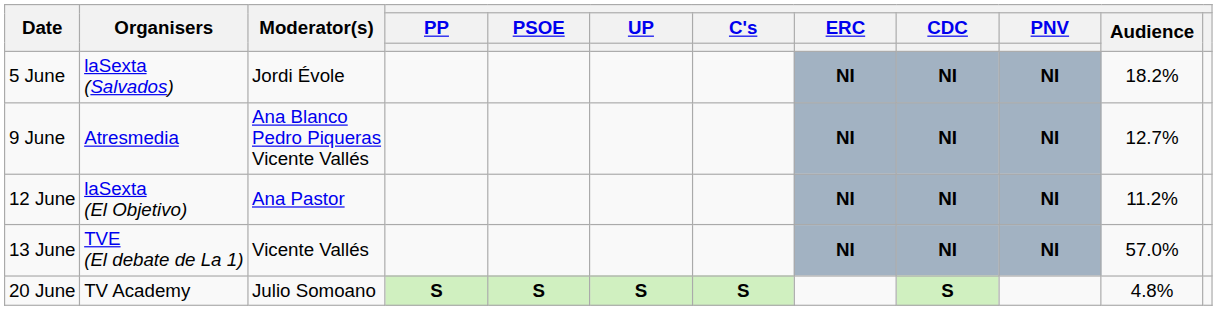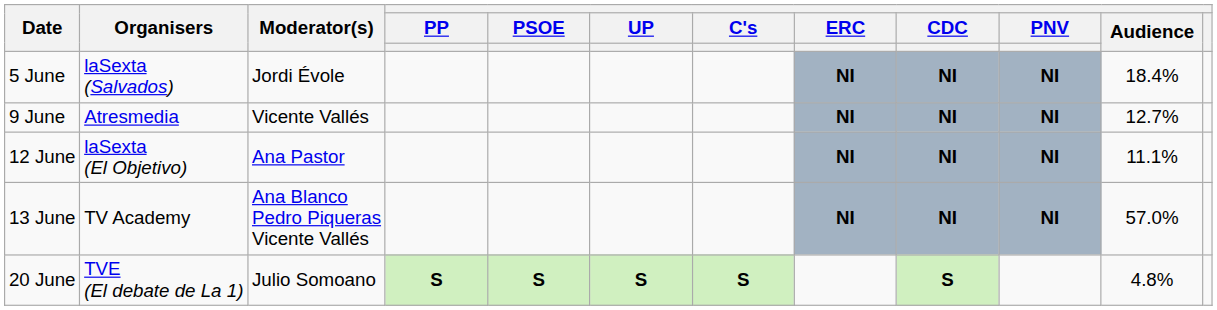(1152, 76) 18.2% -> (1152, 76) 18.4%
(317, 138) Ana Blanco Pedro Piqueras Vicente Vallés -> (310, 117) Vicente Vallés
(1152, 199) 11.2% -> (1152, 157) 11.1%
(164, 250) TVE (El debate de La 1) -> (137, 218) TV Academy
(310, 250) Vicente Vallés -> (317, 218) Ana Blanco Pedro Piqueras Vicente Vallés
(137, 290) TV Academy -> (164, 279) TVE (El debate de La 1)
